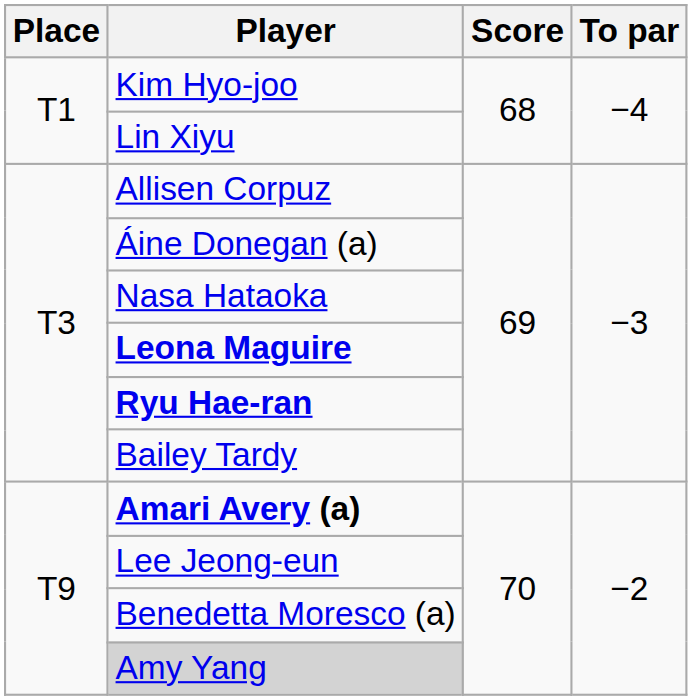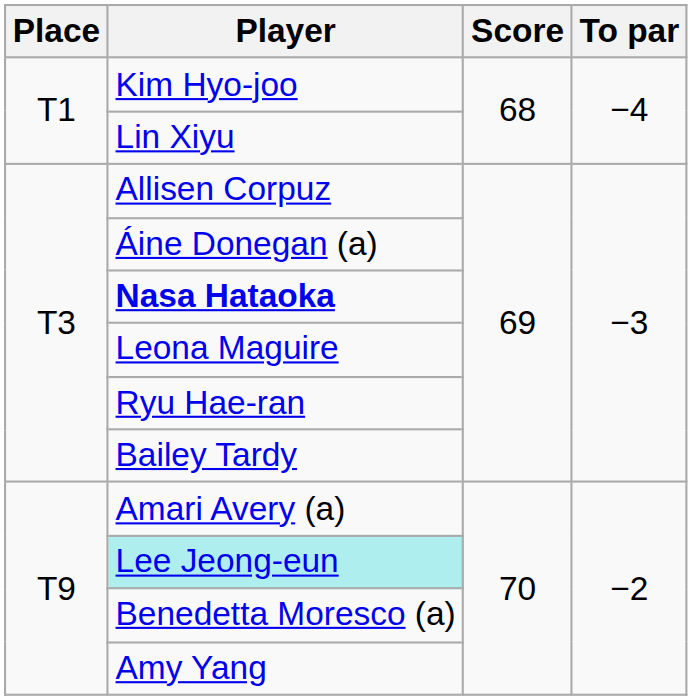(222, 296) normal -> (225, 296) bold
(234, 349) bold -> (227, 349) normal
(214, 402) bold -> (210, 402) normal
(238, 508) bold -> (230, 508) normal
(227, 561) no background -> (227, 561) paleturquoise background
(191, 667) lightgrey background -> (191, 667) no background
